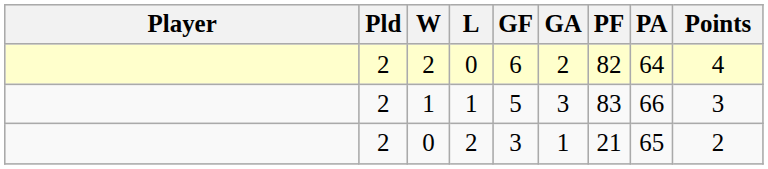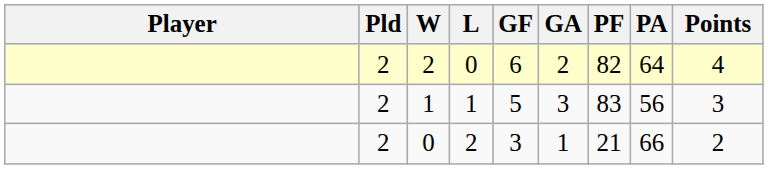(652, 103) 66 -> (652, 103) 56
(652, 143) 65 -> (652, 143) 66
